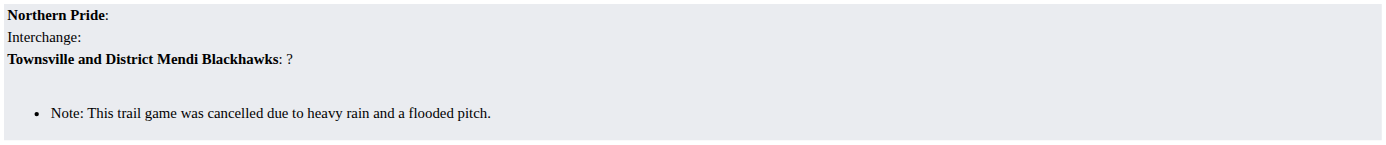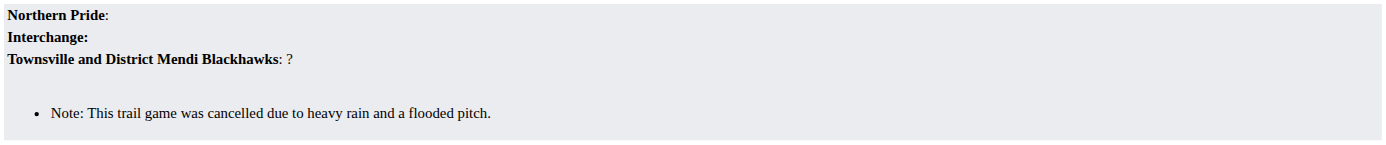(44, 37) normal -> (48, 37) bold
